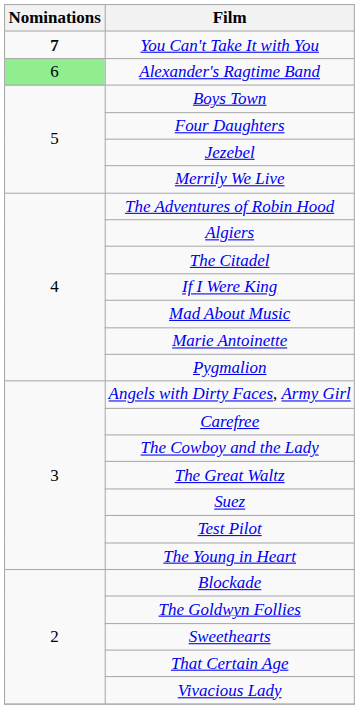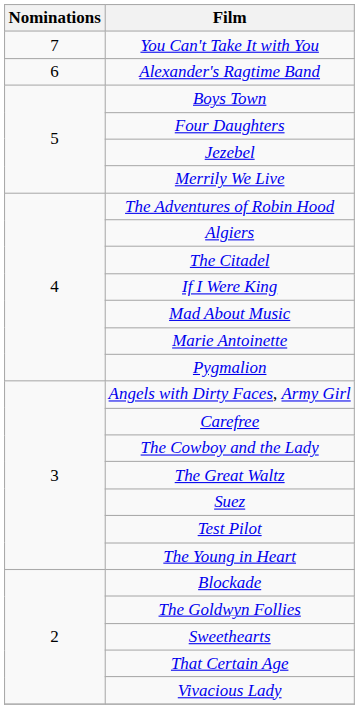(55, 44) bold -> (55, 44) normal
(55, 71) lightgreen background -> (55, 71) no background
